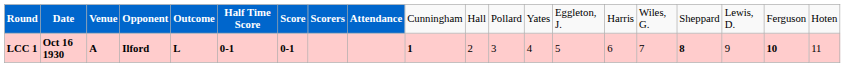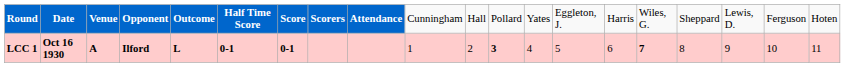(410, 48) bold -> (410, 48) normal
(494, 48) normal -> (494, 48) bold
(642, 48) normal -> (642, 48) bold
(682, 48) bold -> (682, 48) normal
(772, 48) bold -> (772, 48) normal
